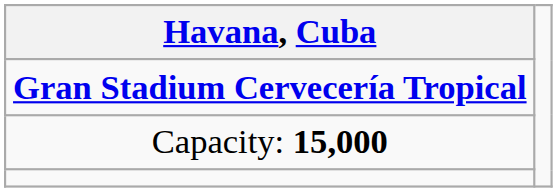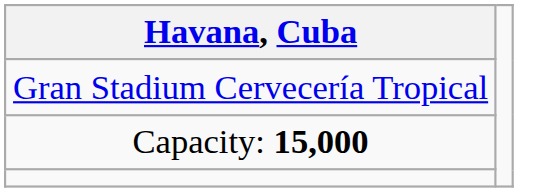(270, 86) bold -> (251, 86) normal
